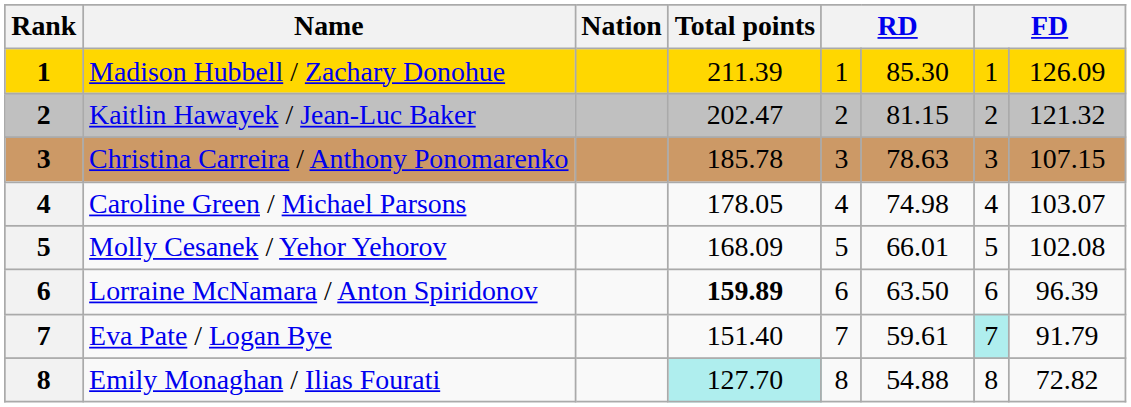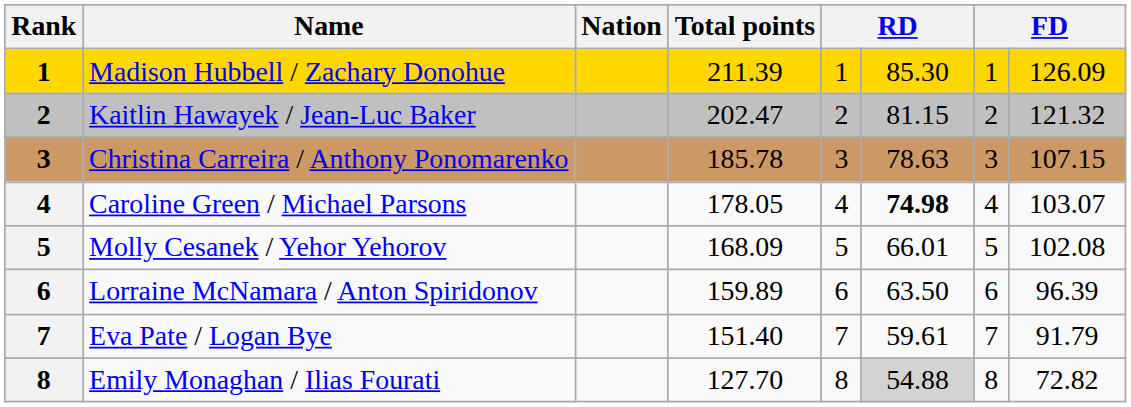(918, 203) normal -> (918, 203) bold
(745, 291) bold -> (745, 291) normal
(991, 335) paleturquoise background -> (991, 335) no background
(745, 379) paleturquoise background -> (745, 379) no background
(918, 379) no background -> (918, 379) lightgrey background
